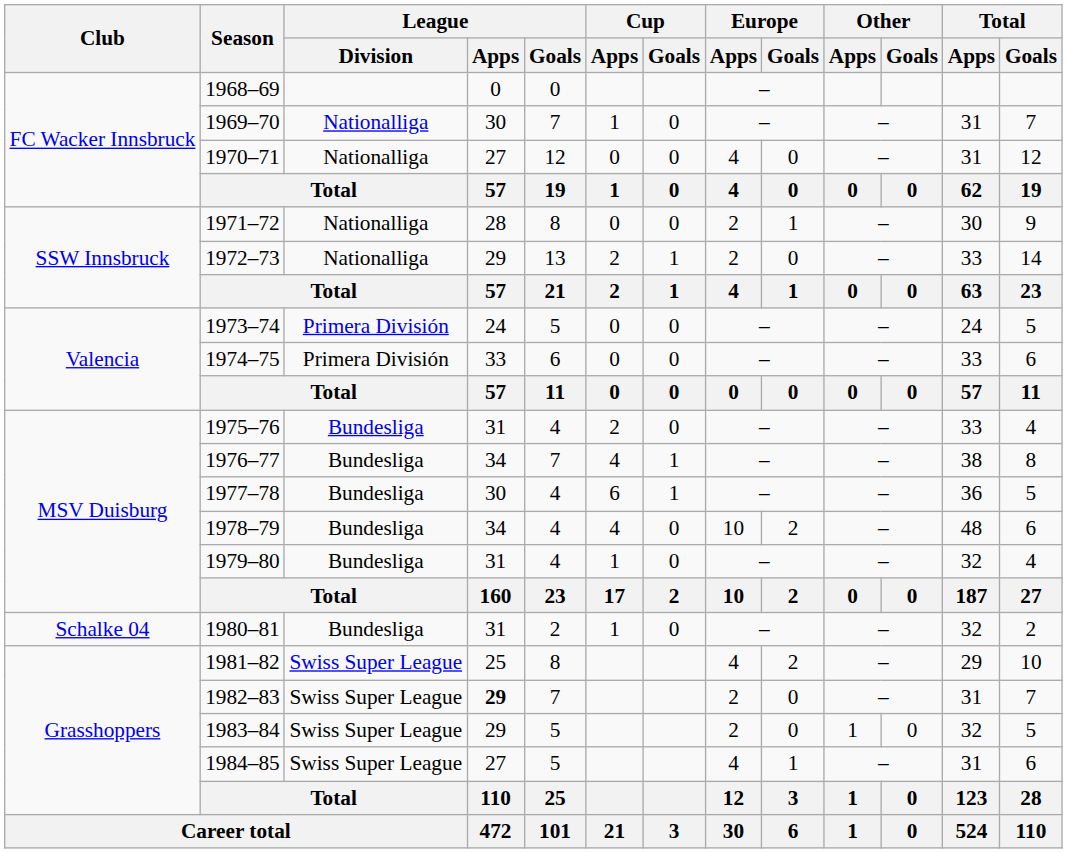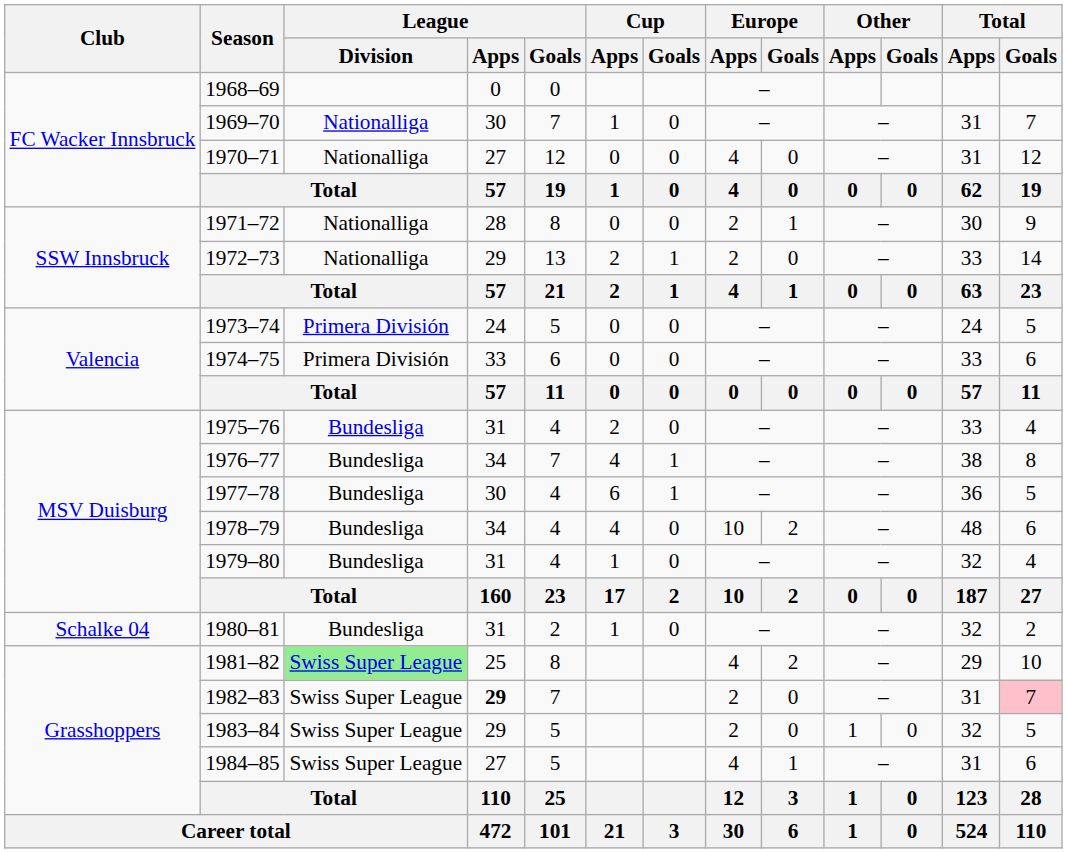(376, 662) no background -> (376, 662) lightgreen background
(1031, 696) no background -> (1031, 696) pink background
